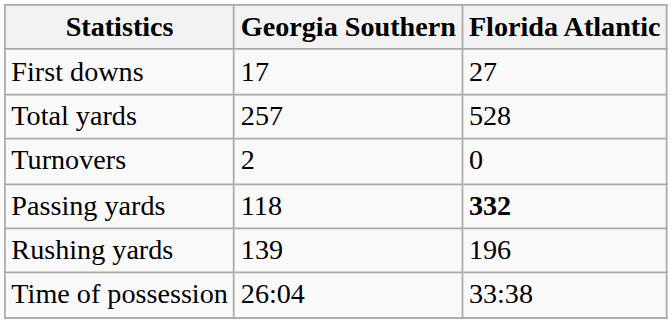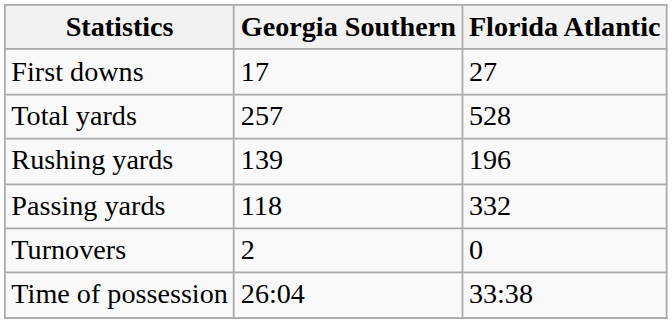rows swapped: (92, 250) <-> (69, 160)
(490, 205) bold -> (490, 205) normal
